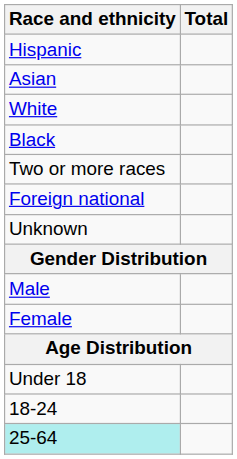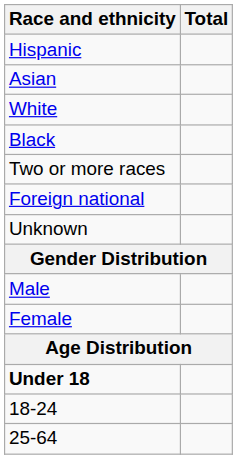(48, 378) normal -> (49, 378) bold
(33, 438) paleturquoise background -> (33, 438) no background
